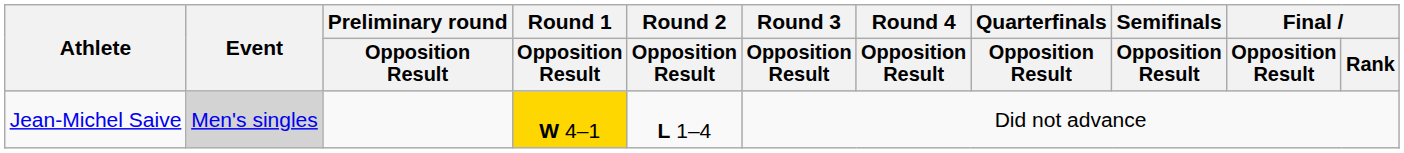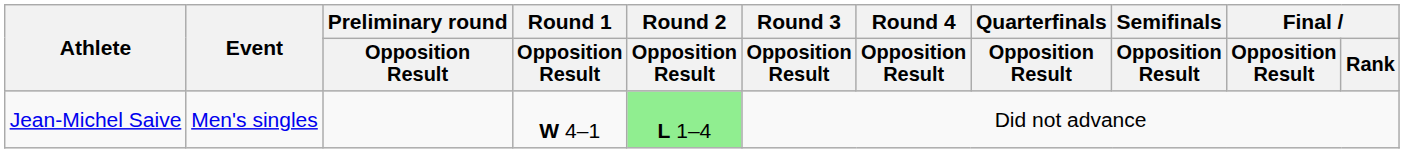(254, 120) lightgrey background -> (254, 120) no background
(570, 132) gold background -> (570, 132) no background
(684, 132) no background -> (684, 132) lightgreen background
